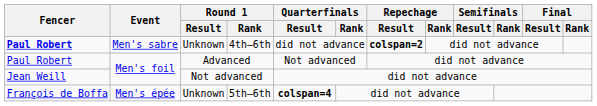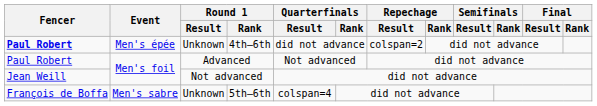(145, 45) Men's sabre -> (145, 45) Men's épée
(396, 45) bold -> (396, 45) normal
(145, 93) Men's épée -> (145, 93) Men's sabre
(305, 93) bold -> (305, 93) normal
